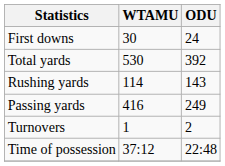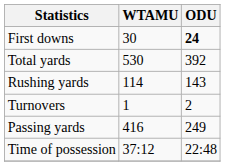(192, 37) normal -> (192, 37) bold
rows swapped: (46, 104) <-> (36, 127)
